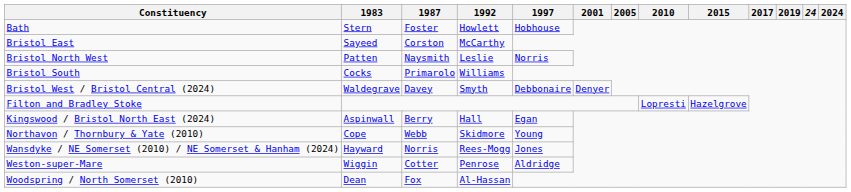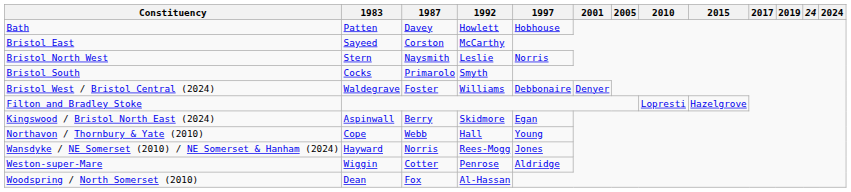(358, 27) Stern -> (360, 27) Patten
(421, 27) Foster -> (418, 27) Davey
(360, 58) Patten -> (358, 58) Stern
(482, 73) Williams -> (474, 73) Smyth
(418, 88) Davey -> (421, 88) Foster
(474, 88) Smyth -> (482, 88) Williams
(471, 119) Hall -> (482, 119) Skidmore
(482, 134) Skidmore -> (471, 134) Hall
